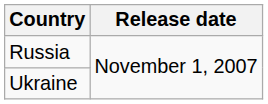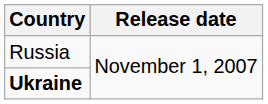(43, 83) normal -> (46, 83) bold
